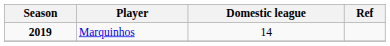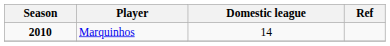(40, 31) 2019 -> (40, 31) 2010
